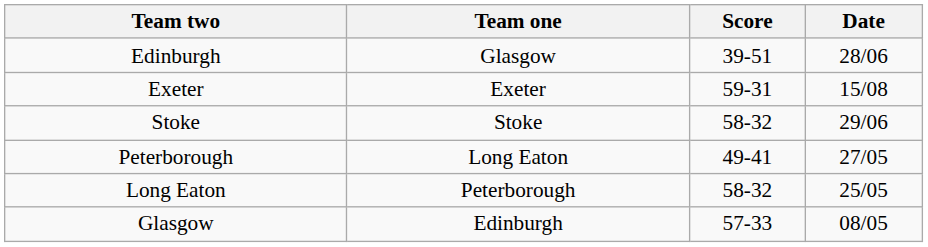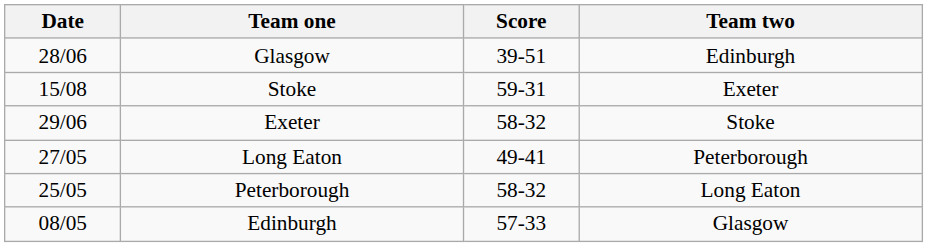columns swapped: (864, 21) <-> (176, 21)
(518, 88) Exeter -> (292, 88) Stoke
(518, 122) Stoke -> (292, 122) Exeter
